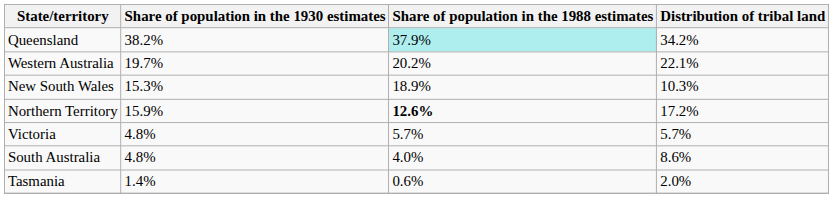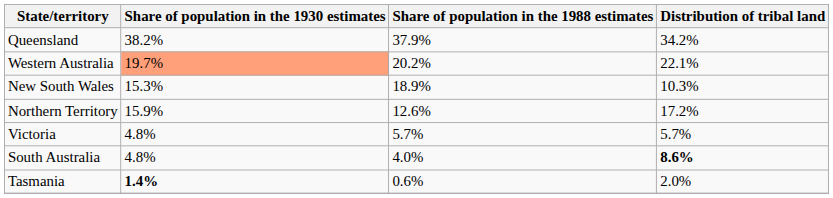(412, 39) paleturquoise background -> (412, 39) no background
(144, 63) no background -> (144, 63) lightsalmon background
(413, 110) bold -> (412, 110) normal
(676, 157) normal -> (677, 157) bold
(140, 181) normal -> (141, 181) bold
